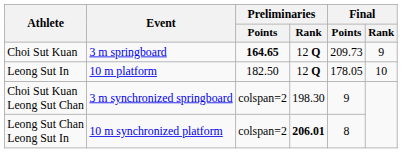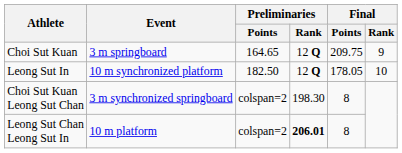(262, 52) bold -> (262, 52) normal
(347, 52) 209.73 -> (347, 52) 209.75
(123, 72) 10 m platform -> (156, 72) 10 m synchronized platform
(347, 98) 9 -> (347, 98) 8
(156, 131) 10 m synchronized platform -> (123, 131) 10 m platform
